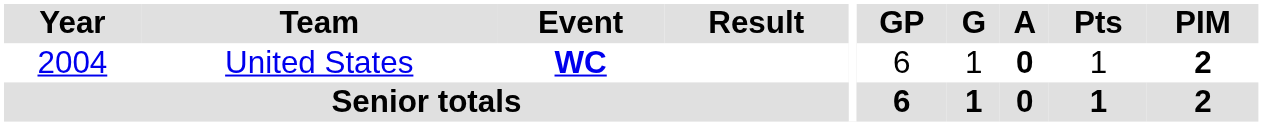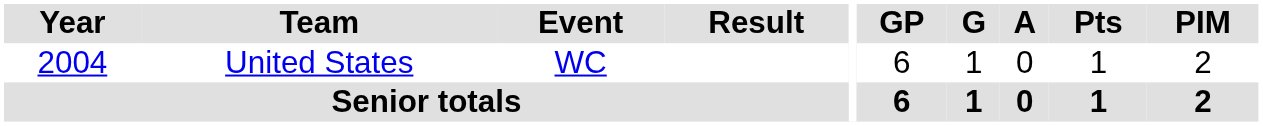(581, 62) bold -> (581, 62) normal
(1025, 62) bold -> (1025, 62) normal
(1203, 62) bold -> (1203, 62) normal
